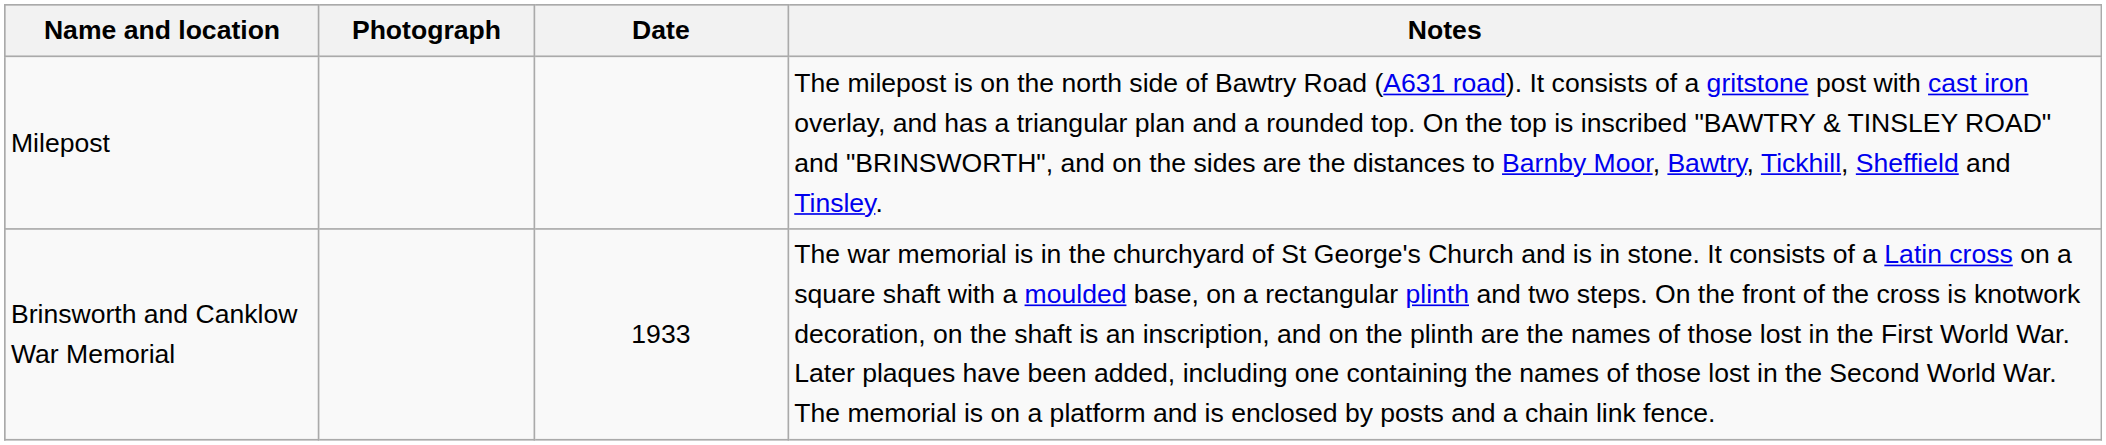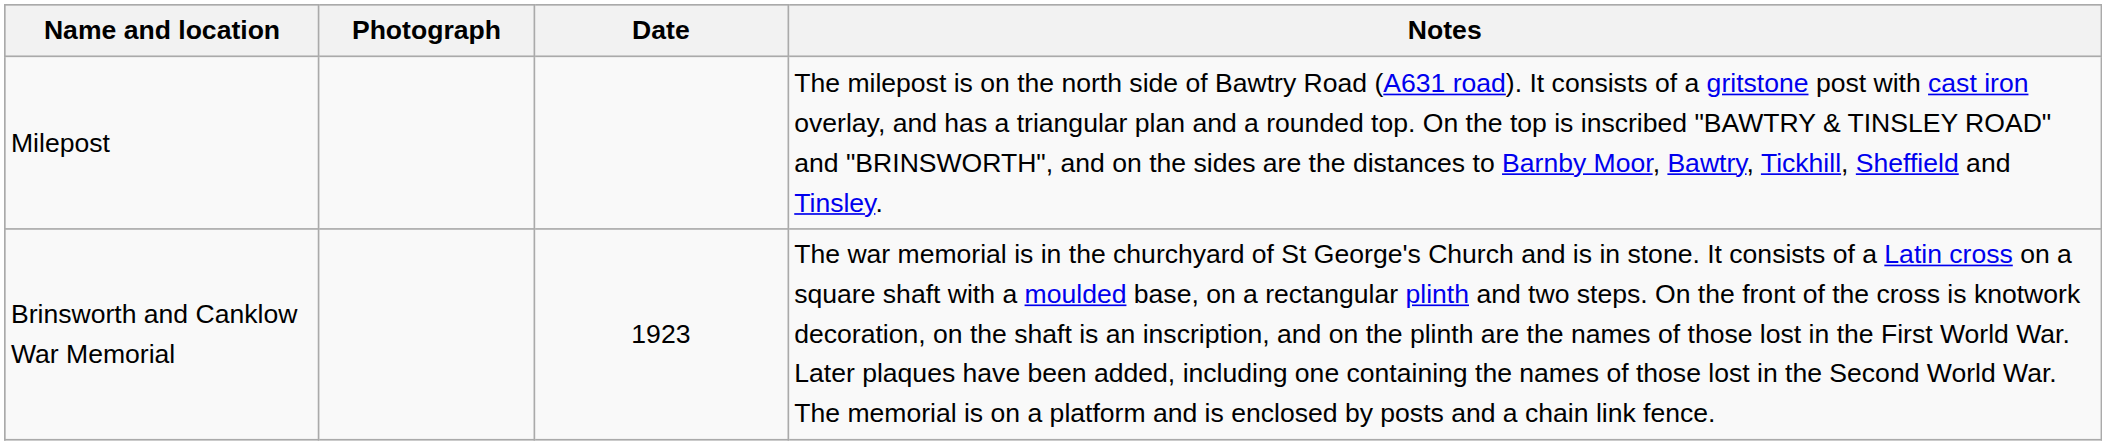(661, 333) 1933 -> (661, 333) 1923
